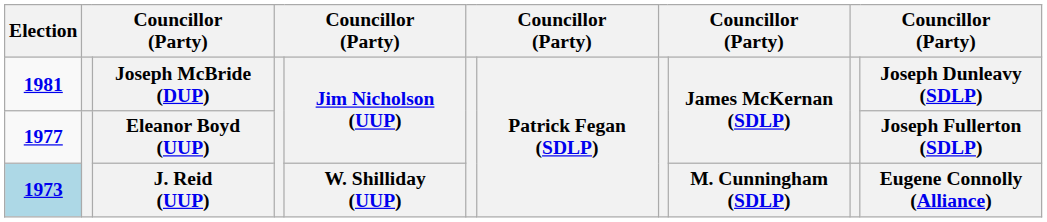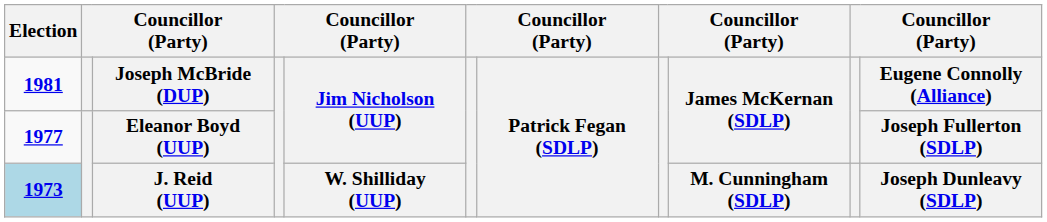(951, 83) Joseph Dunleavy (SDLP) -> (951, 83) Eugene Connolly (Alliance)
(951, 189) Eugene Connolly (Alliance) -> (951, 189) Joseph Dunleavy (SDLP)
